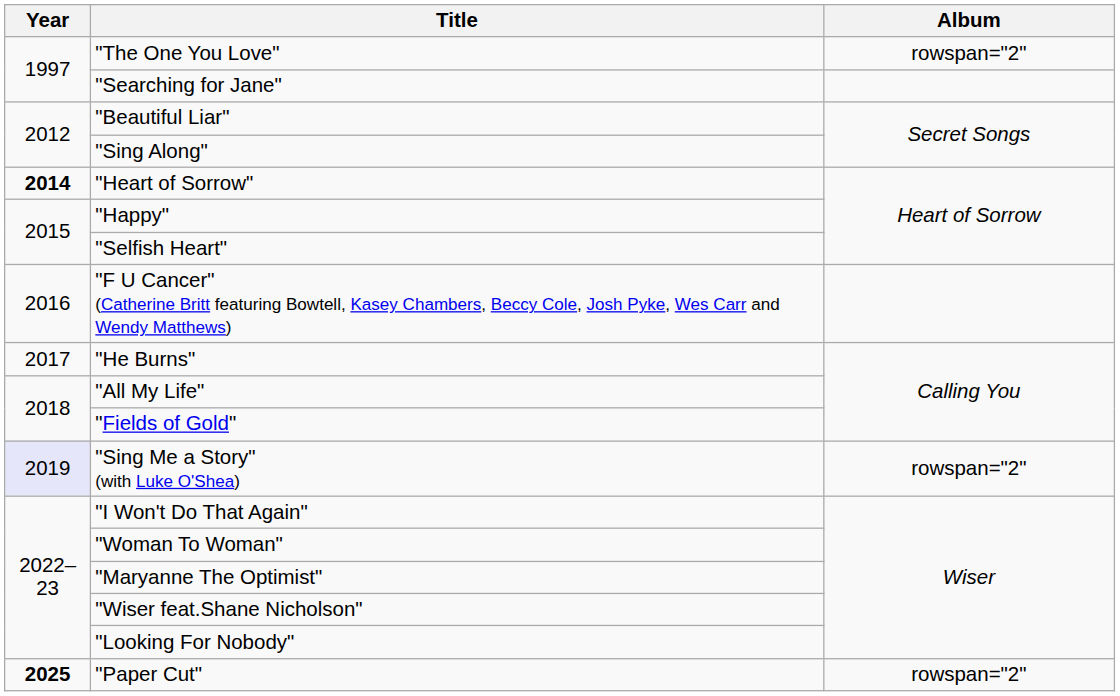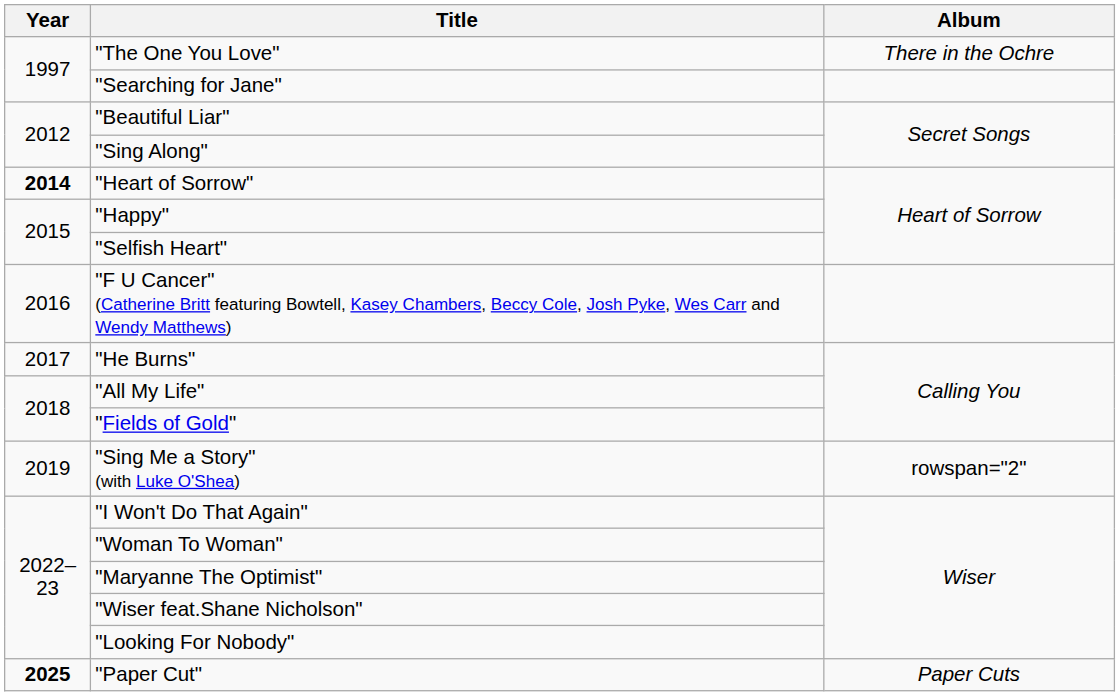(969, 53) rowspan="2" -> (969, 53) There in the Ochre
(48, 468) lavender background -> (48, 468) no background
(969, 674) rowspan="2" -> (969, 674) Paper Cuts
